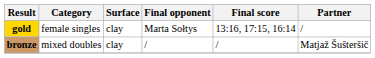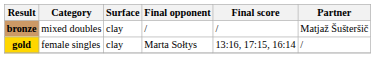rows swapped: (22, 28) <-> (22, 45)
